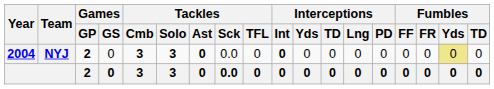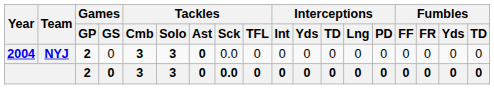(282, 53) bold -> (282, 53) normal
(453, 53) khaki background -> (453, 53) no background
